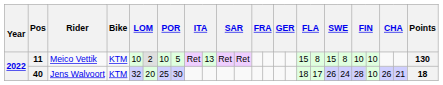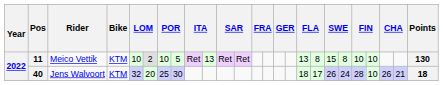(304, 59) 15 -> (304, 59) 13
